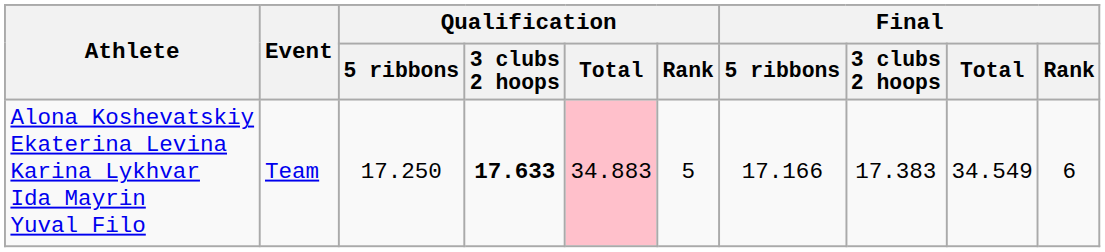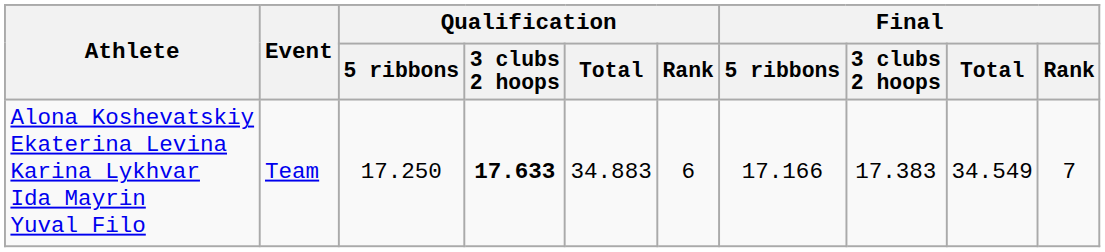(611, 172) pink background -> (611, 172) no background
(688, 172) 5 -> (688, 172) 6
(1069, 172) 6 -> (1069, 172) 7
